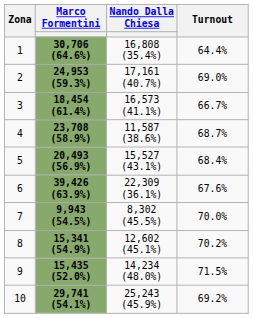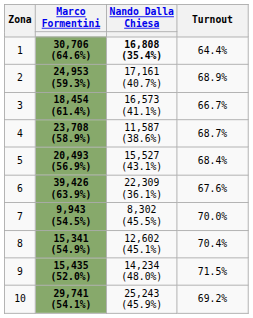(142, 51) normal -> (142, 51) bold
(212, 78) 69.0% -> (212, 78) 68.9%
(212, 244) 70.2% -> (212, 244) 70.4%
